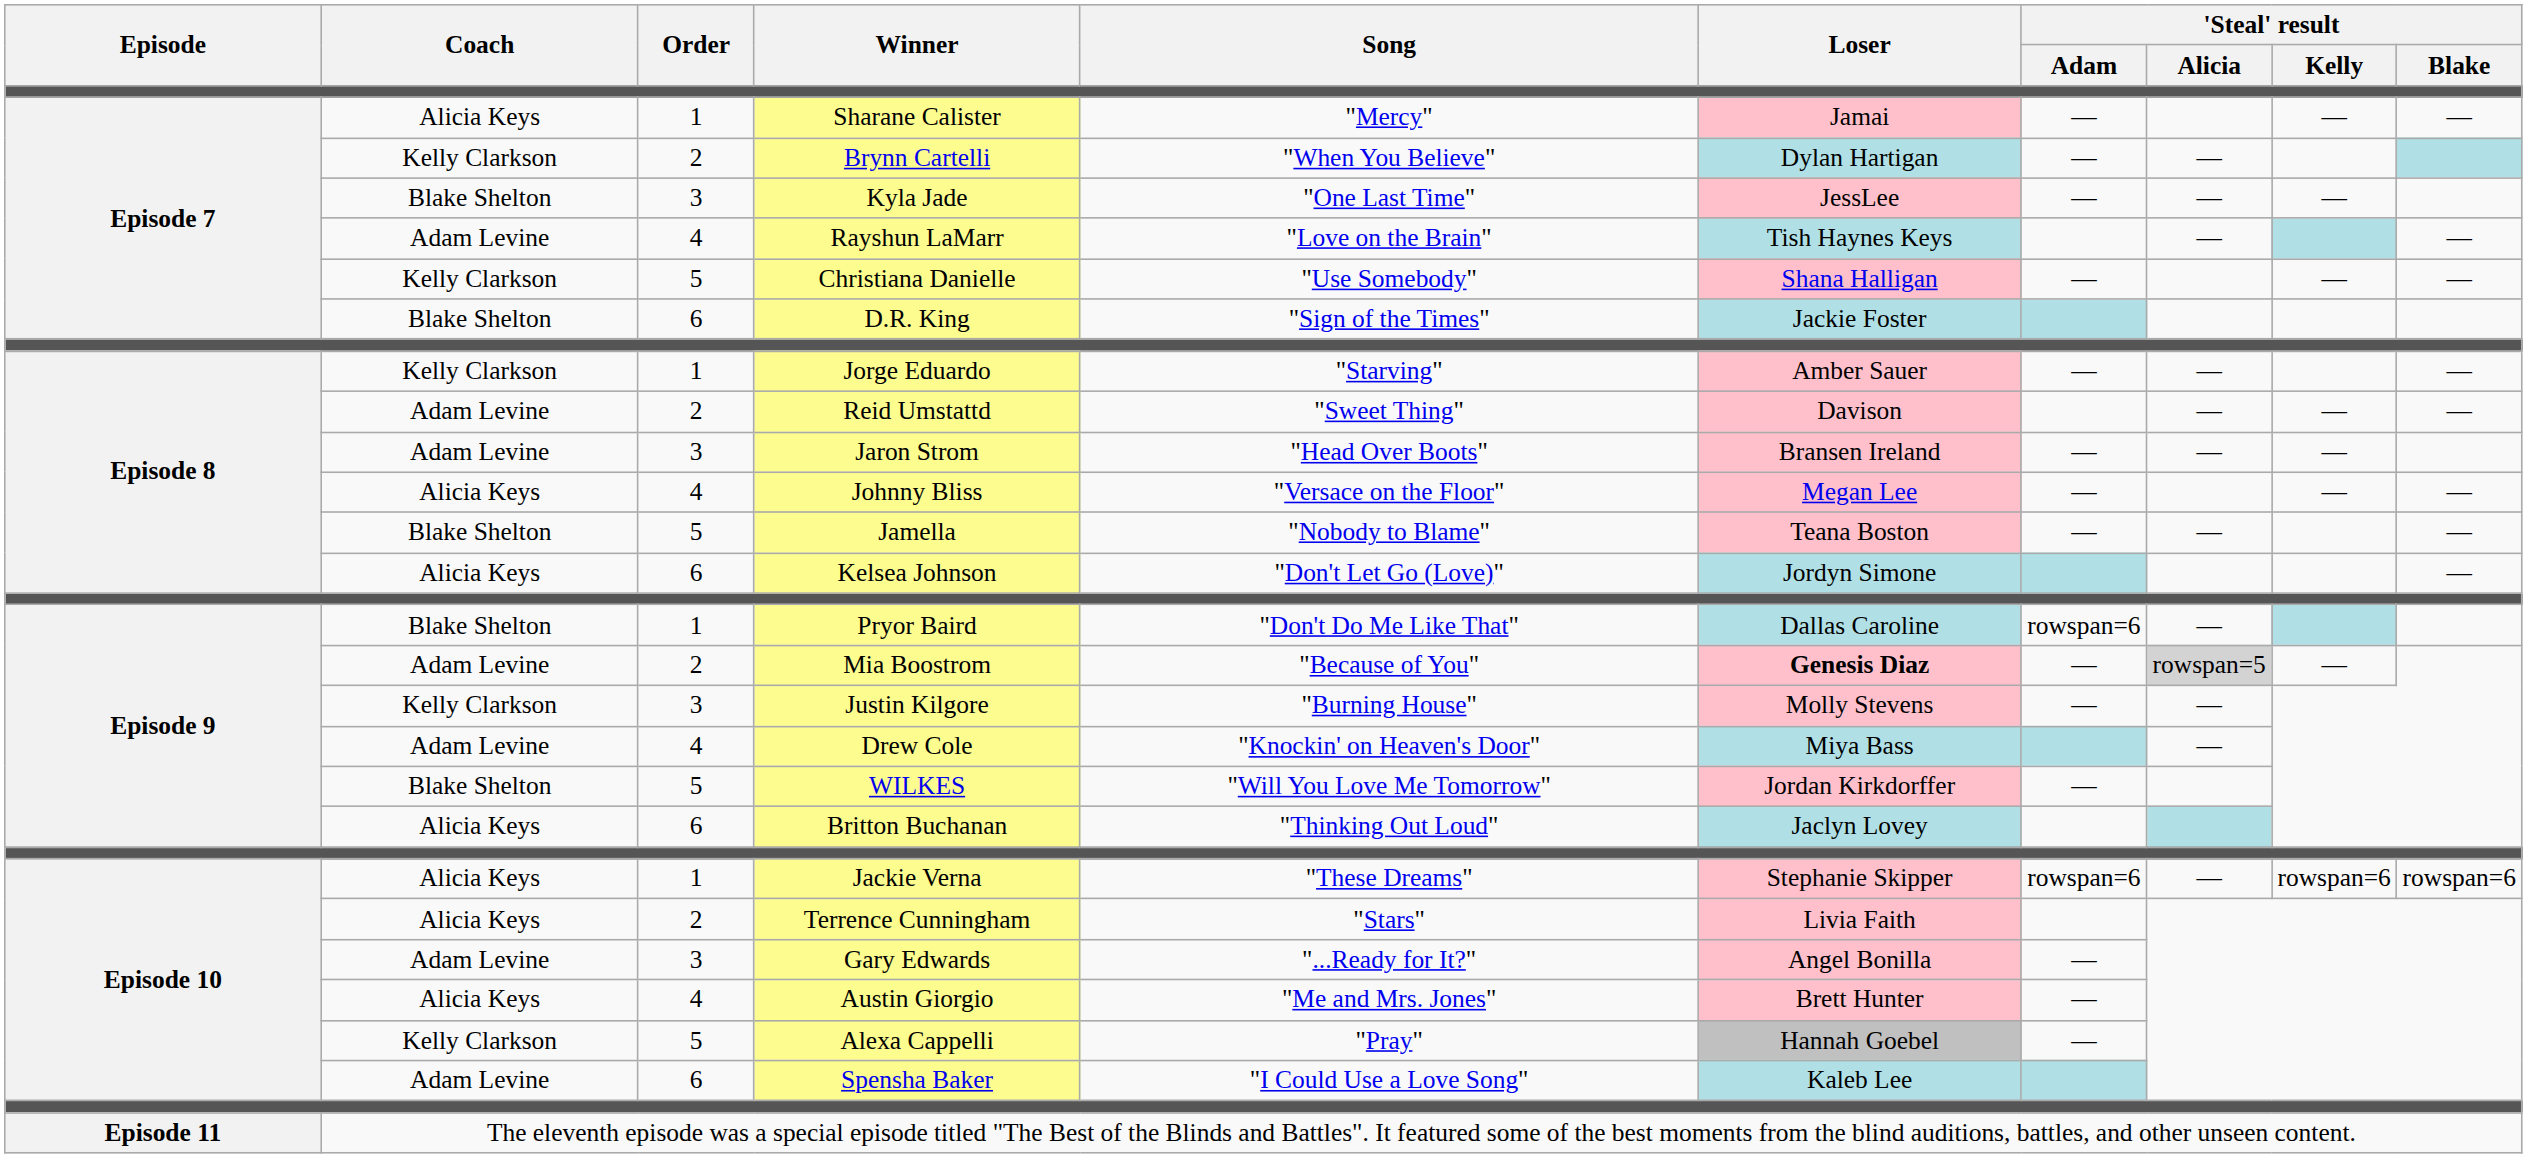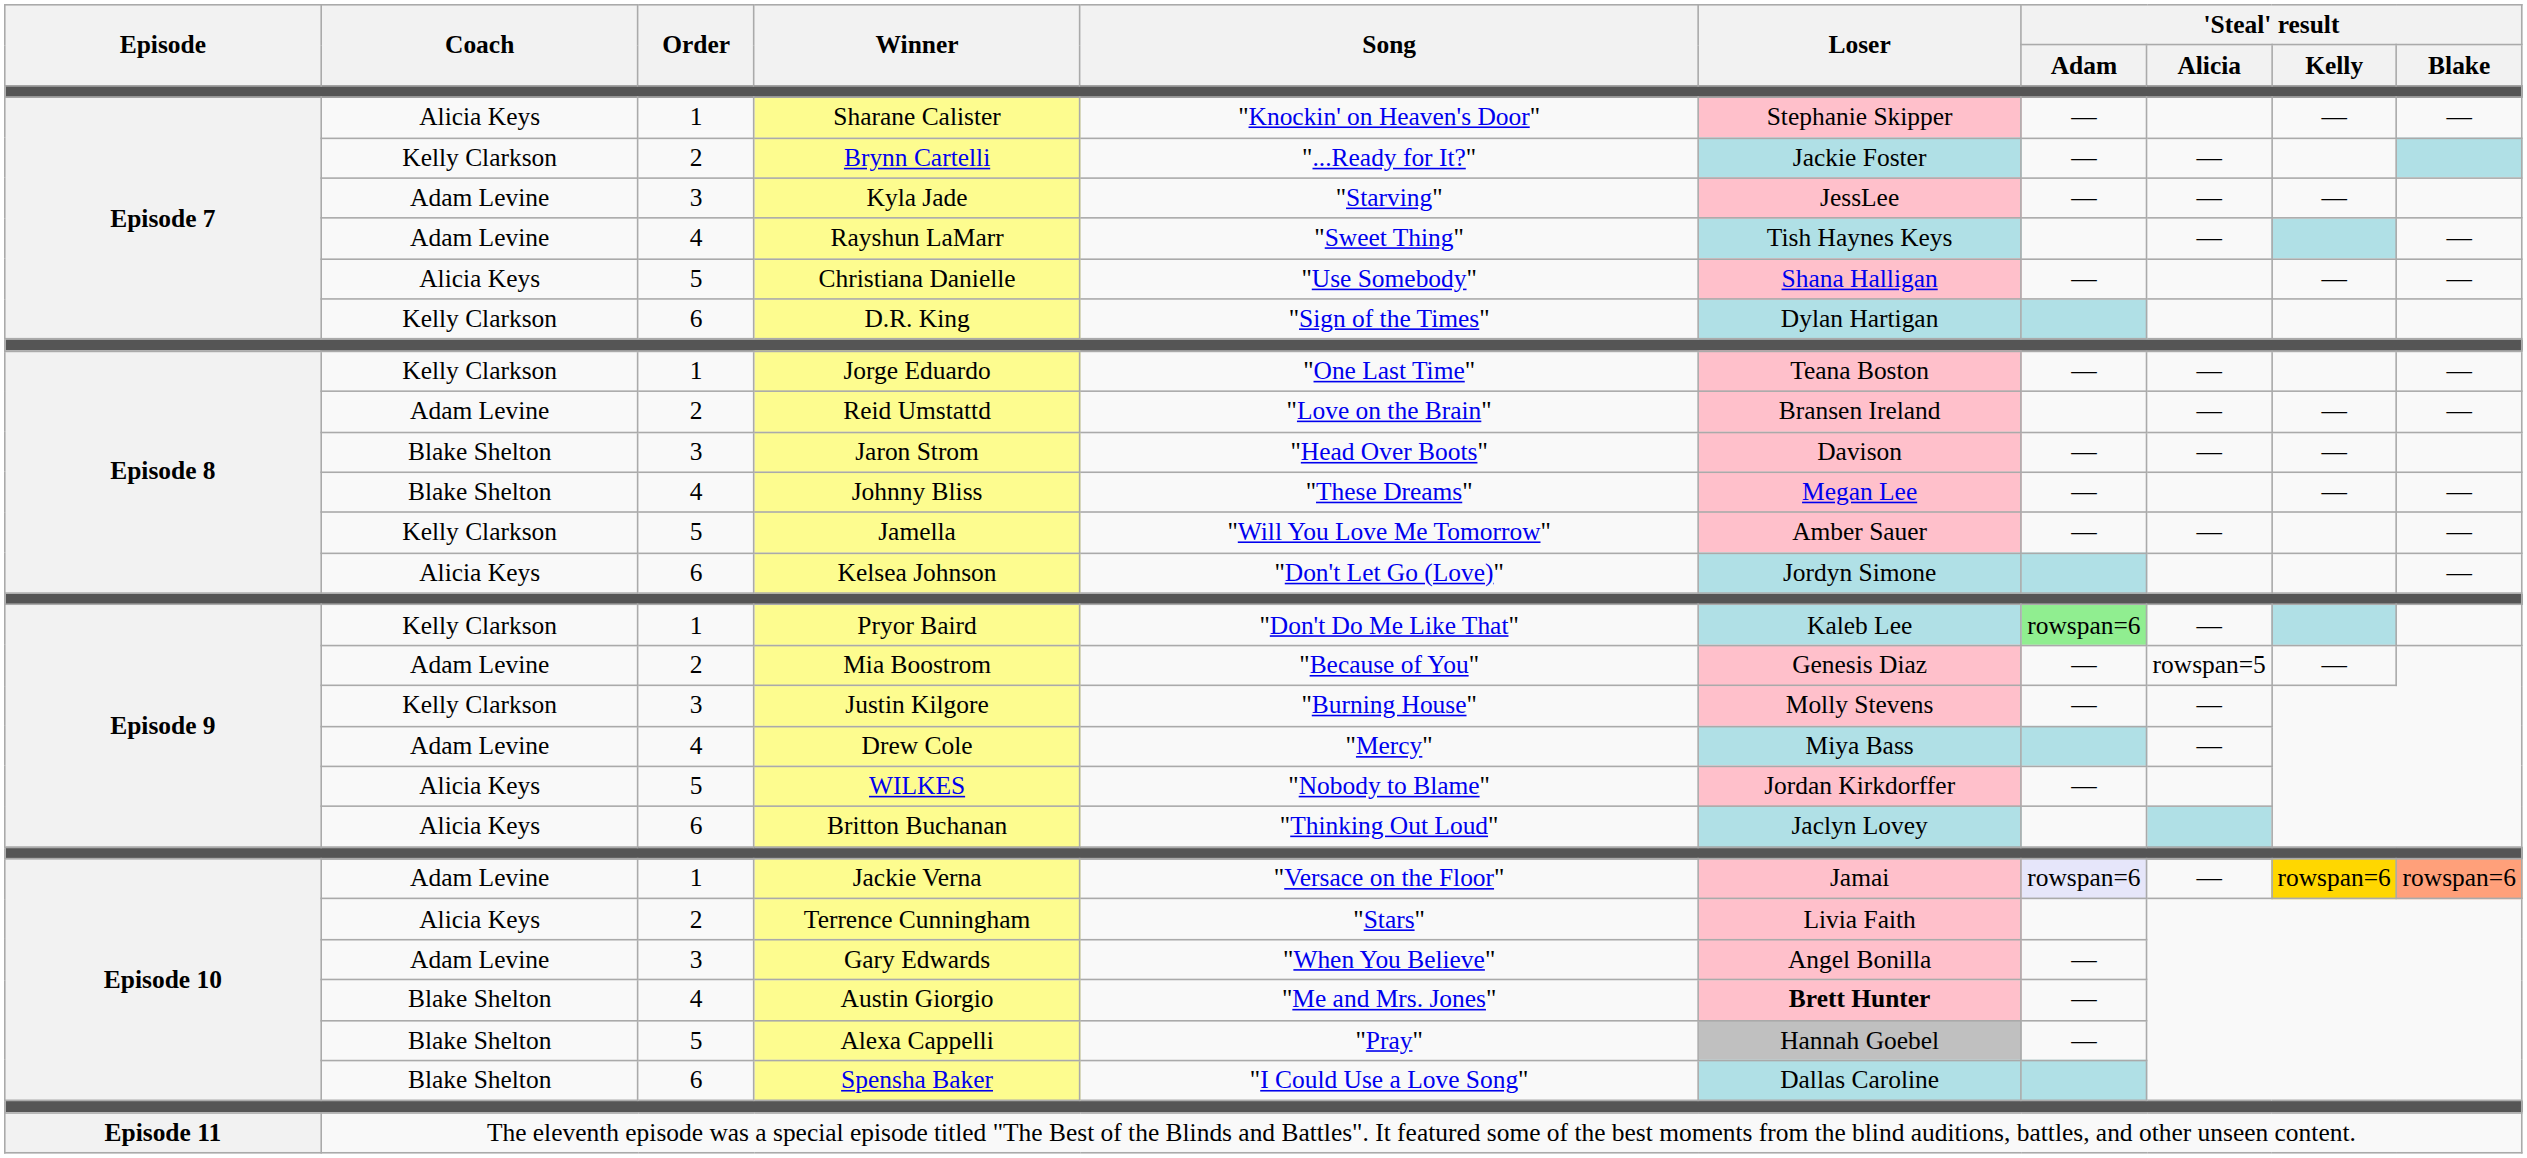(1389, 117) "Mercy" -> (1389, 117) "Knockin' on Heaven's Door"
(1860, 117) Jamai -> (1860, 117) Stephanie Skipper
(1389, 157) "When You Believe" -> (1389, 157) "...Ready for It?"
(1860, 157) Dylan Hartigan -> (1860, 157) Jackie Foster
(480, 197) Blake Shelton -> (480, 197) Adam Levine
(1389, 197) "One Last Time" -> (1389, 197) "Starving"
(1389, 238) "Love on the Brain" -> (1389, 238) "Sweet Thing"
(480, 278) Kelly Clarkson -> (480, 278) Alicia Keys
(480, 318) Blake Shelton -> (480, 318) Kelly Clarkson
(1860, 318) Jackie Foster -> (1860, 318) Dylan Hartigan
(1389, 370) "Starving" -> (1389, 370) "One Last Time"
(1860, 370) Amber Sauer -> (1860, 370) Teana Boston
(1389, 411) "Sweet Thing" -> (1389, 411) "Love on the Brain"
(1860, 411) Davison -> (1860, 411) Bransen Ireland
(480, 451) Adam Levine -> (480, 451) Blake Shelton
(1860, 451) Bransen Ireland -> (1860, 451) Davison
(480, 491) Alicia Keys -> (480, 491) Blake Shelton
(1389, 491) "Versace on the Floor" -> (1389, 491) "These Dreams"
(480, 532) Blake Shelton -> (480, 532) Kelly Clarkson
(1389, 532) "Nobody to Blame" -> (1389, 532) "Will You Love Me Tomorrow"
(1860, 532) Teana Boston -> (1860, 532) Amber Sauer
(480, 624) Blake Shelton -> (480, 624) Kelly Clarkson
(1860, 624) Dallas Caroline -> (1860, 624) Kaleb Lee
(2084, 624) no background -> (2084, 624) lightgreen background
(1860, 665) bold -> (1860, 665) normal
(2209, 665) lightgrey background -> (2209, 665) no background
(1389, 745) "Knockin' on Heaven's Door" -> (1389, 745) "Mercy"
(480, 786) Blake Shelton -> (480, 786) Alicia Keys
(1389, 786) "Will You Love Me Tomorrow" -> (1389, 786) "Nobody to Blame"
(480, 878) Alicia Keys -> (480, 878) Adam Levine
(1389, 878) "These Dreams" -> (1389, 878) "Versace on the Floor"
(1860, 878) Stephanie Skipper -> (1860, 878) Jamai
(2084, 878) no background -> (2084, 878) lavender background
(2334, 878) no background -> (2334, 878) gold background
(2459, 878) no background -> (2459, 878) lightsalmon background
(1389, 959) "...Ready for It?" -> (1389, 959) "When You Believe"
(480, 999) Alicia Keys -> (480, 999) Blake Shelton
(1860, 999) normal -> (1860, 999) bold
(480, 1039) Kelly Clarkson -> (480, 1039) Blake Shelton
(480, 1080) Adam Levine -> (480, 1080) Blake Shelton
(1860, 1080) Kaleb Lee -> (1860, 1080) Dallas Caroline
